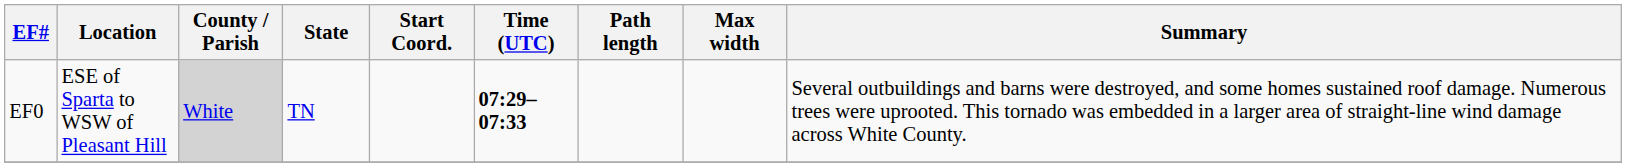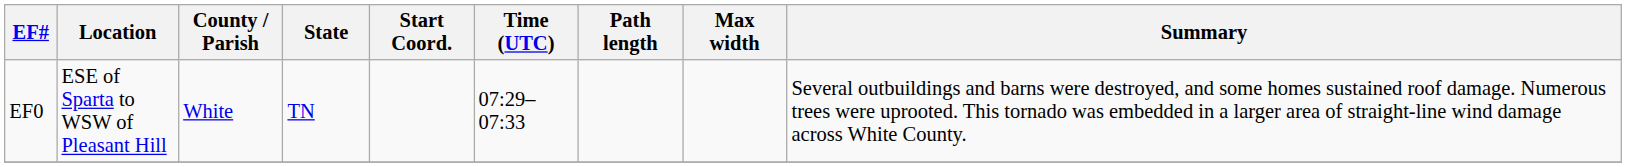(208, 110) lightgrey background -> (208, 110) no background
(508, 110) bold -> (507, 110) normal
